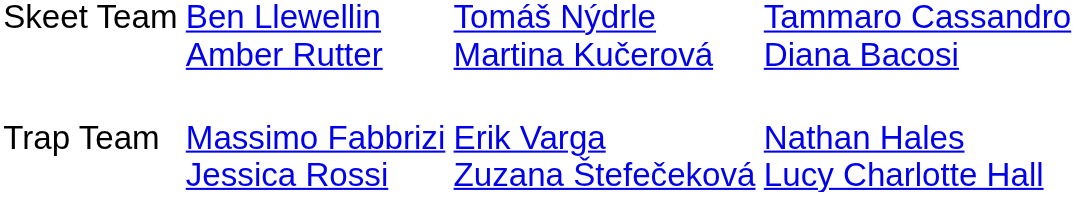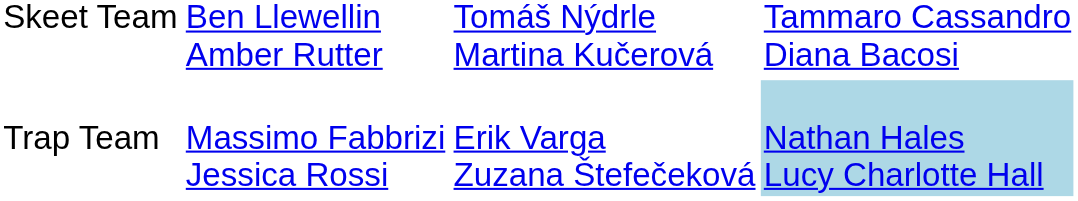(904, 156) no background -> (904, 156) lightblue background
